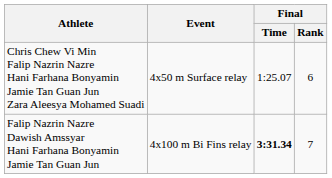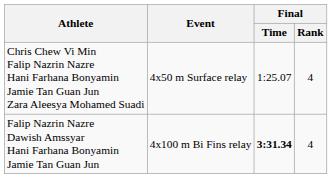(310, 78) 6 -> (310, 78) 4
(310, 144) 7 -> (310, 144) 4
